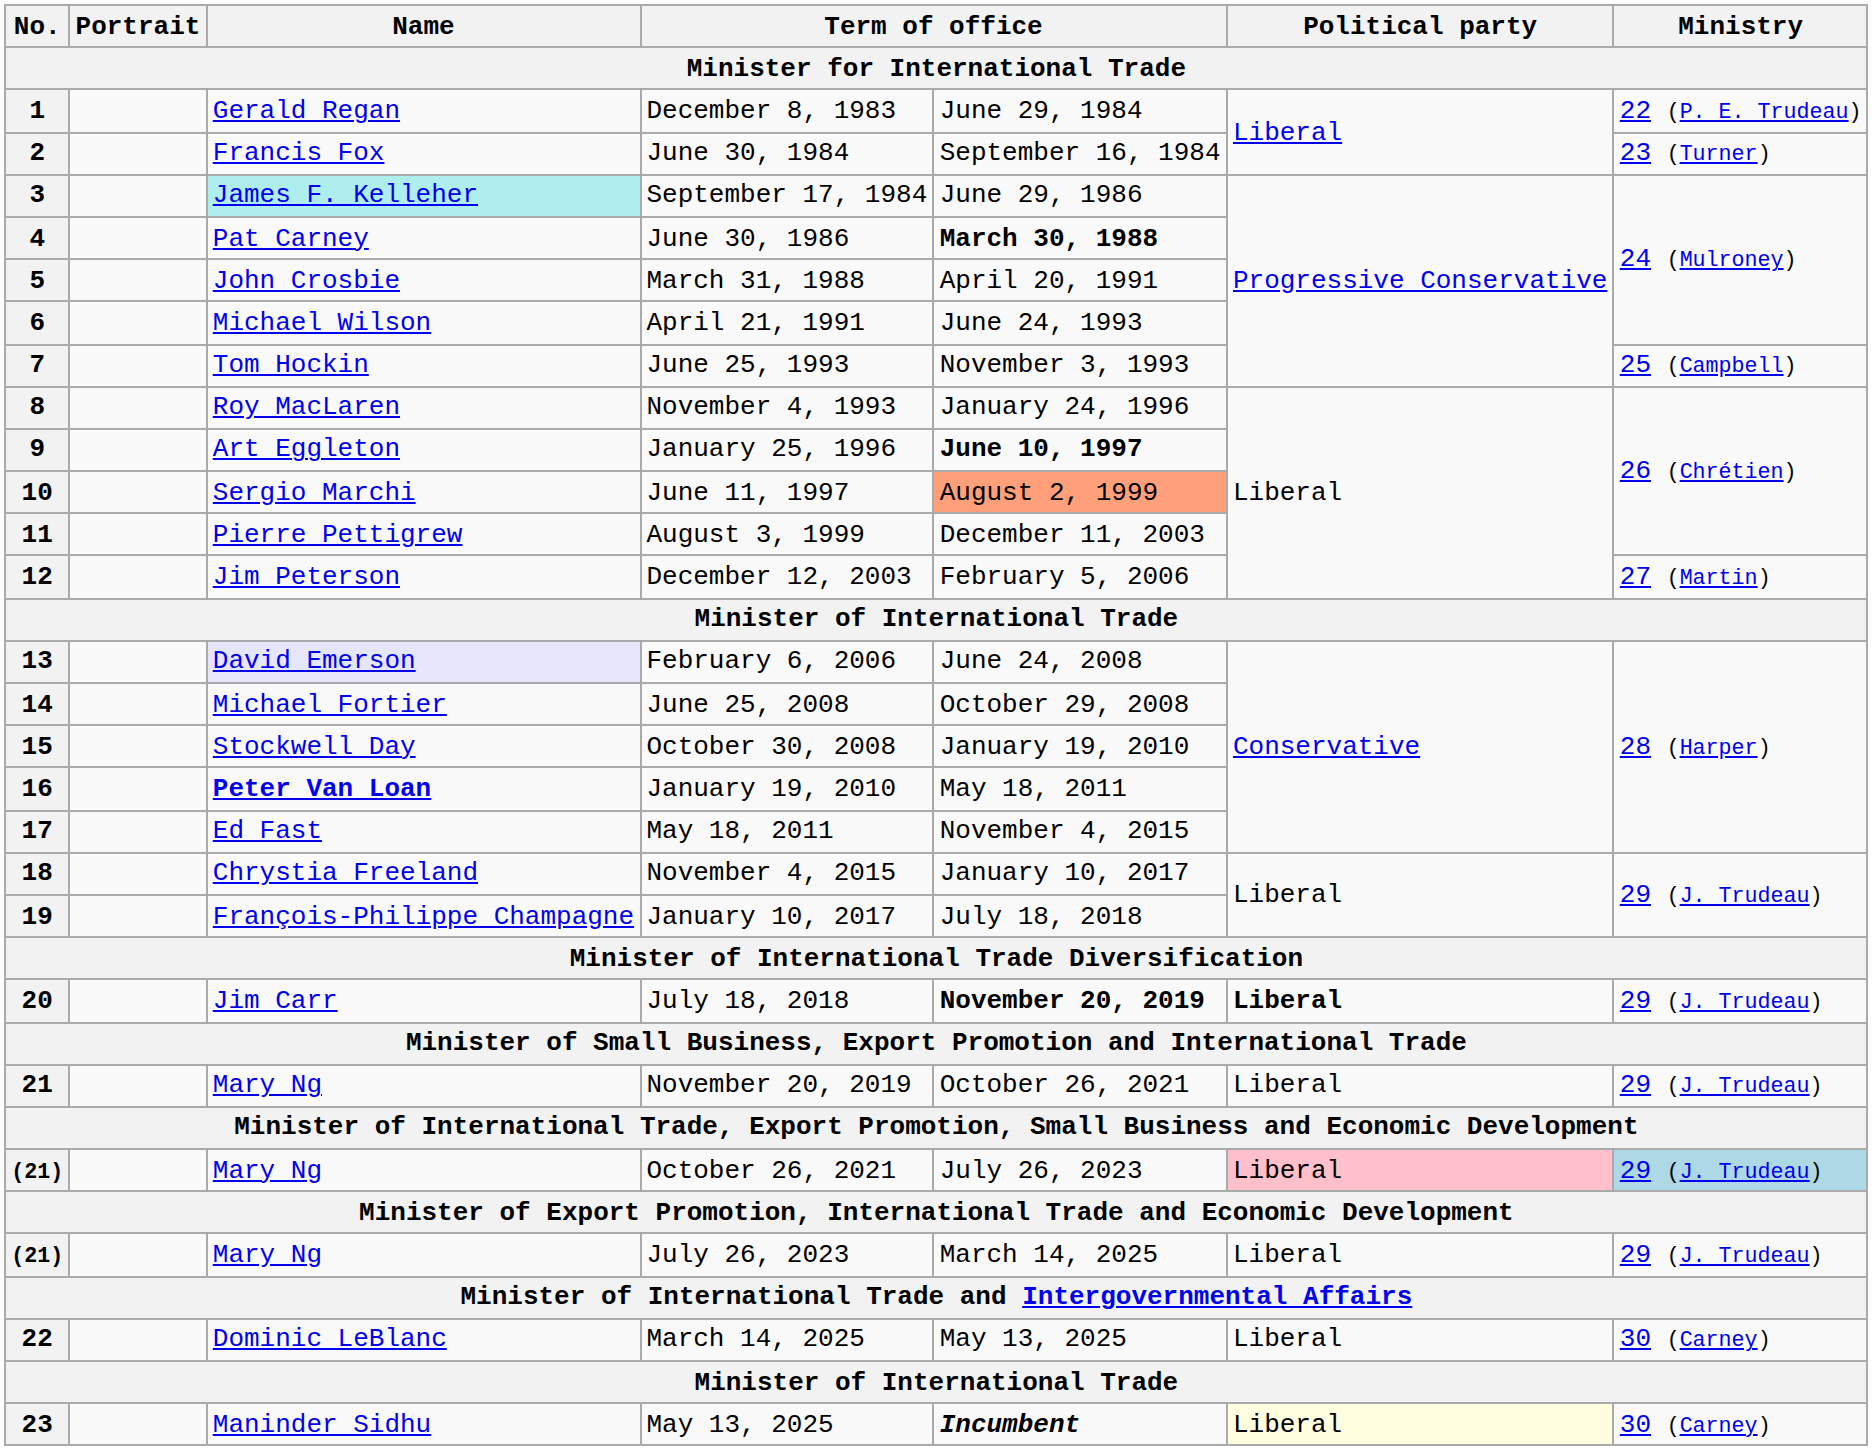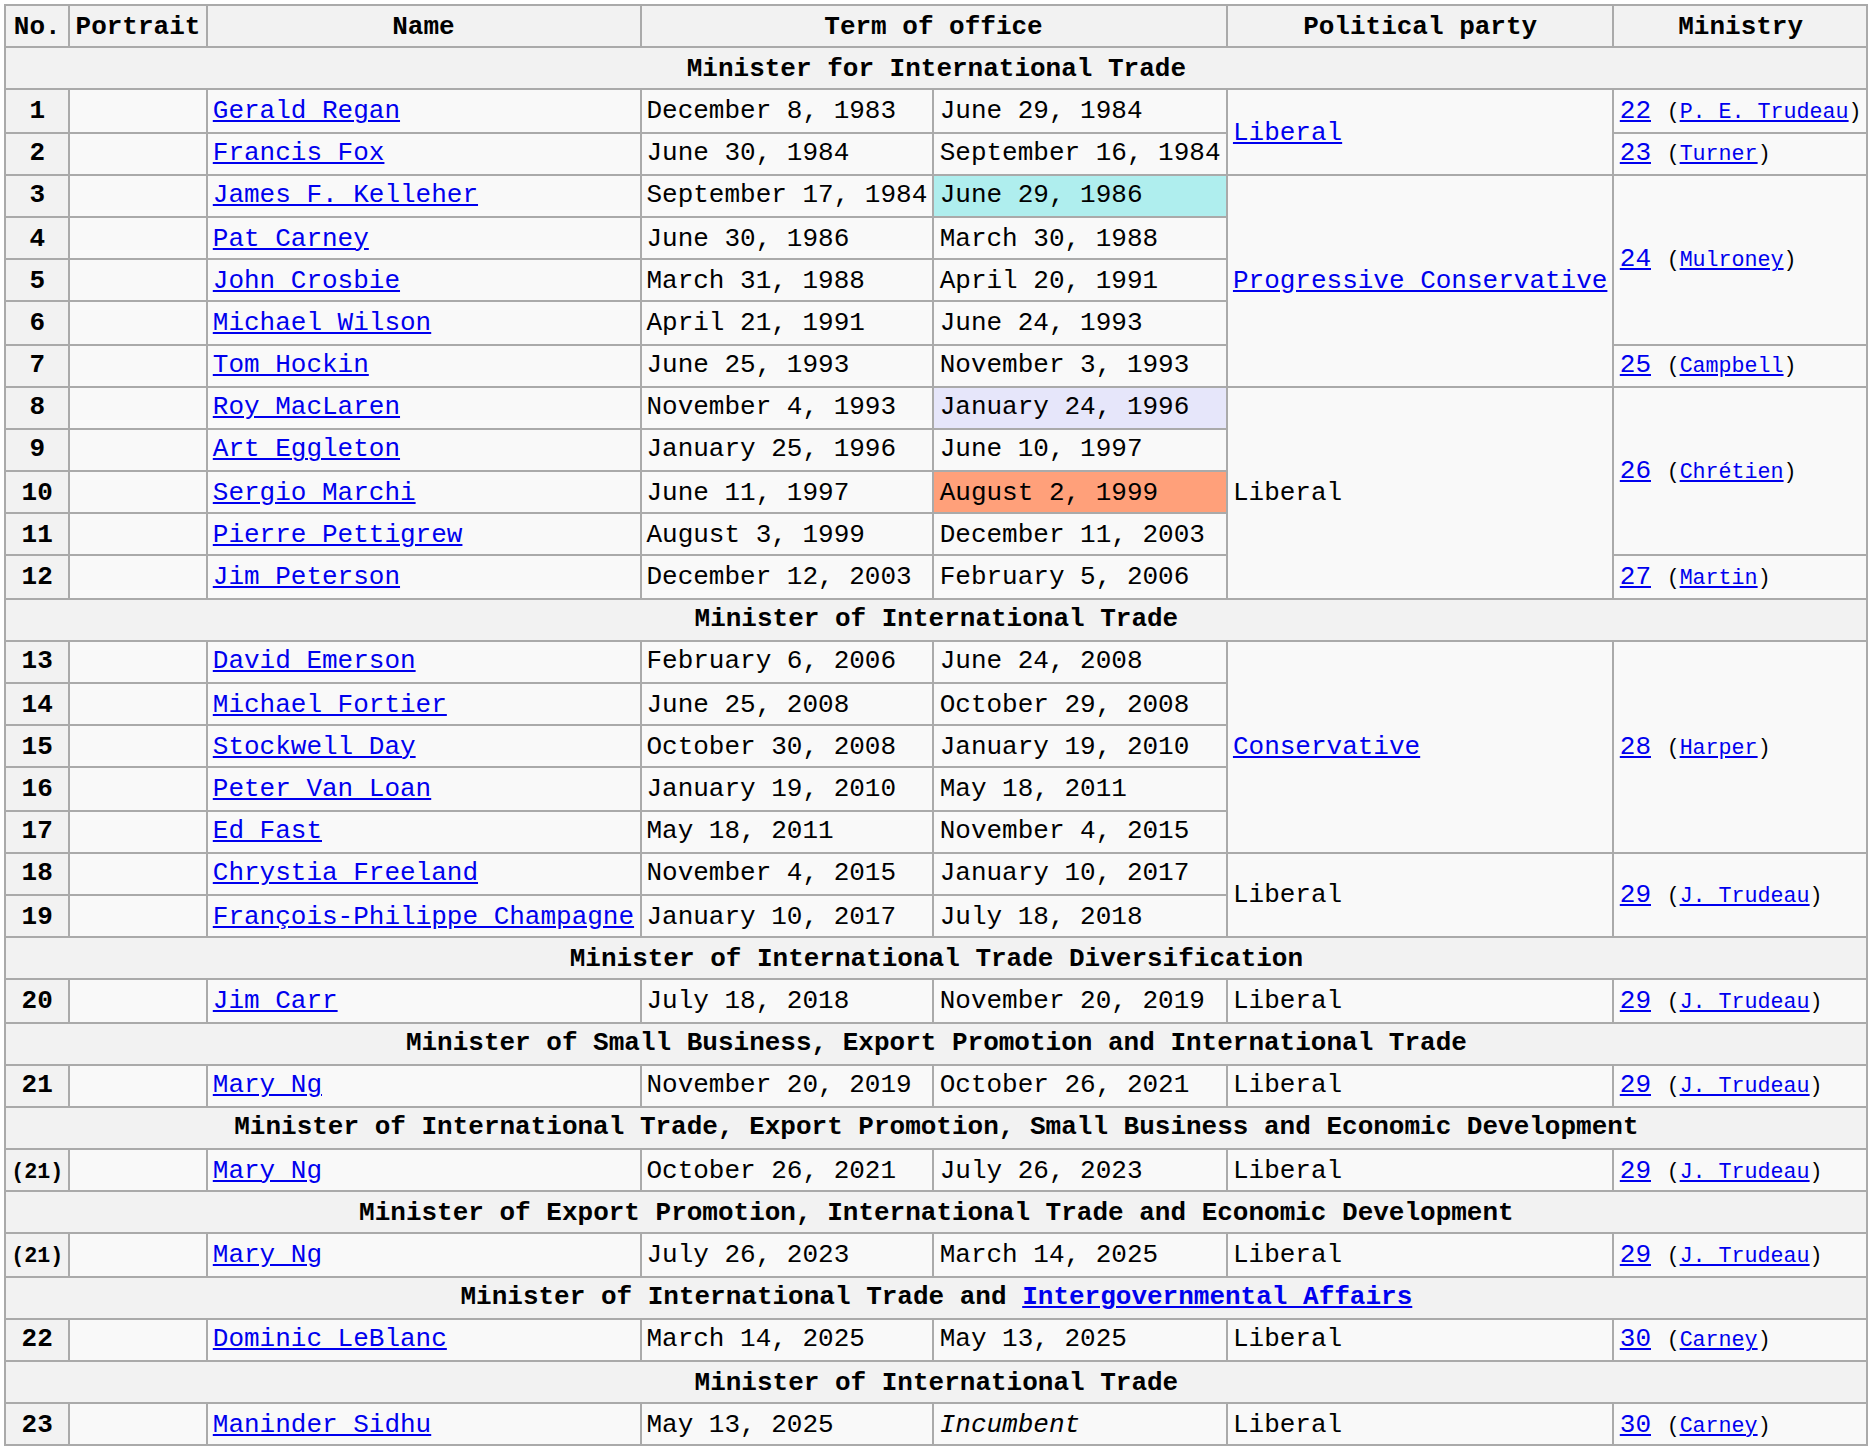(345, 196) paleturquoise background -> (345, 196) no background
(1041, 196) no background -> (1041, 196) paleturquoise background
(1049, 238) bold -> (1049, 238) normal
(1065, 408) no background -> (1065, 408) lavender background
(1041, 450) bold -> (1041, 450) normal
(314, 662) lavender background -> (314, 662) no background
(322, 789) bold -> (322, 789) normal
(1072, 1001) bold -> (1072, 1001) normal
(1288, 1001) bold -> (1288, 1001) normal
(1288, 1170) pink background -> (1288, 1170) no background
(1721, 1170) lightblue background -> (1721, 1170) no background
(1010, 1425) bold -> (1010, 1425) normal
(1288, 1425) lightyellow background -> (1288, 1425) no background
